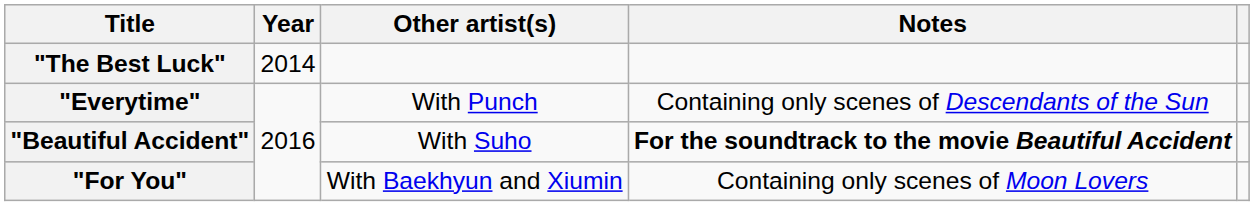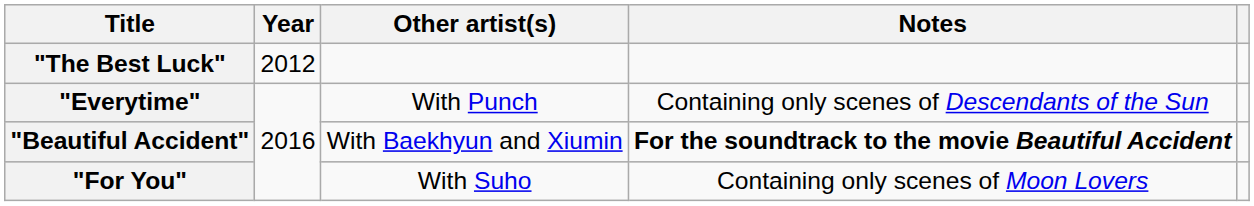(288, 63) 2014 -> (288, 63) 2012
(475, 141) With Suho -> (475, 141) With Baekhyun and Xiumin
(475, 180) With Baekhyun and Xiumin -> (475, 180) With Suho
